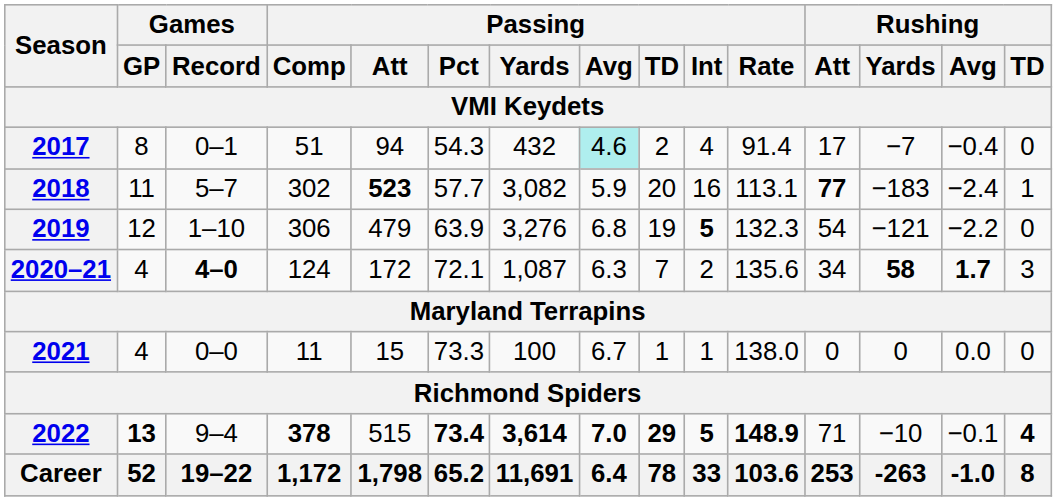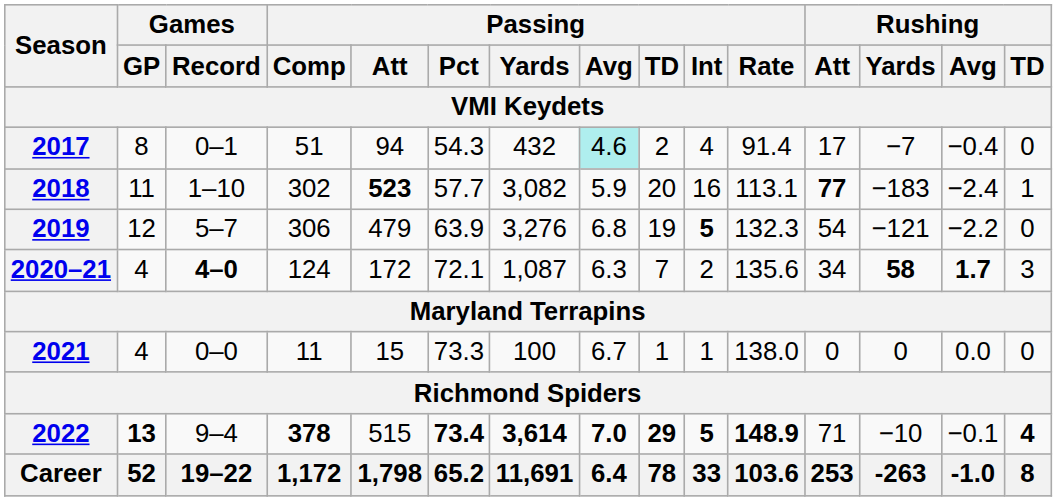(216, 188) 5–7 -> (216, 188) 1–10
(216, 229) 1–10 -> (216, 229) 5–7
